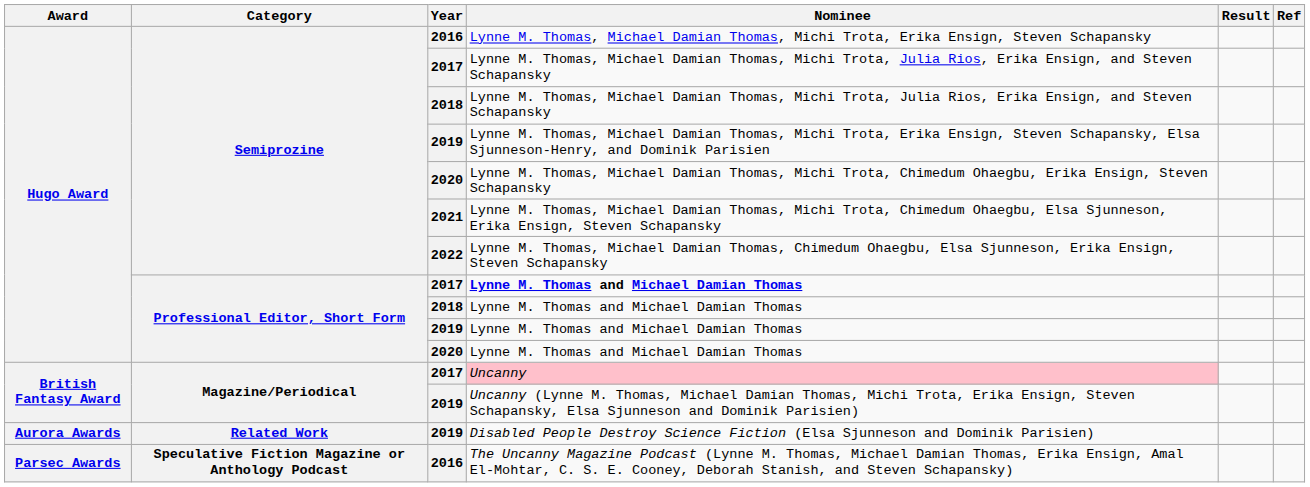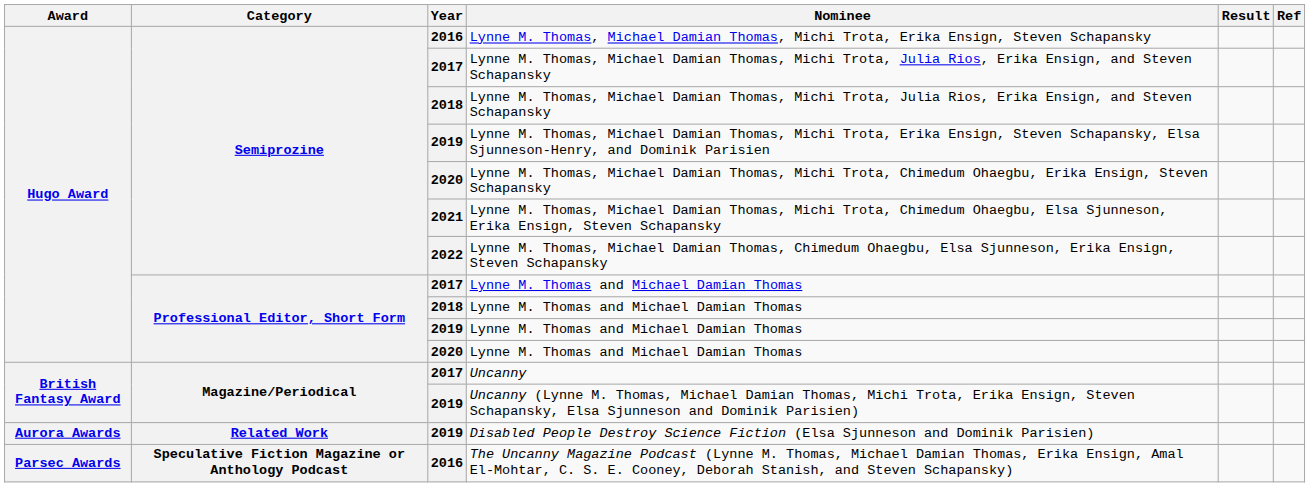(636, 285) bold -> (636, 285) normal
(498, 374) pink background -> (498, 374) no background
